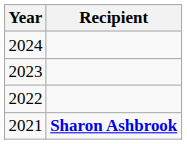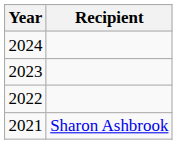(114, 125) bold -> (109, 125) normal
